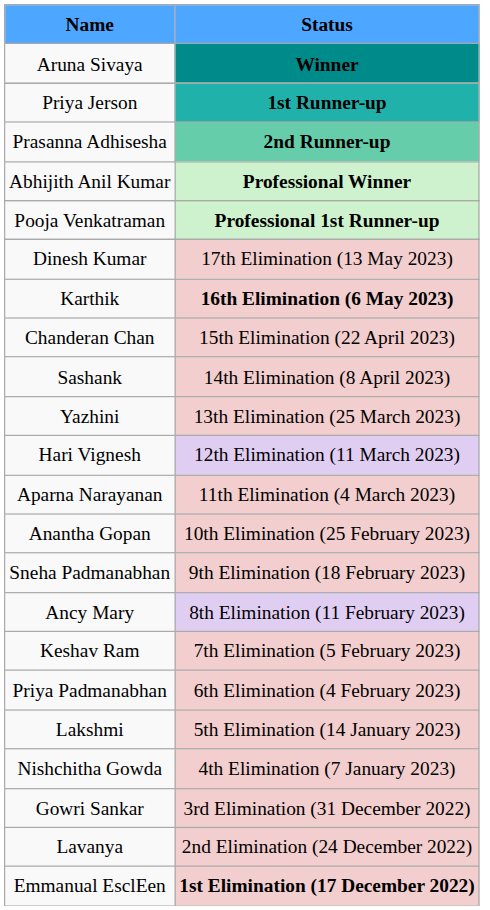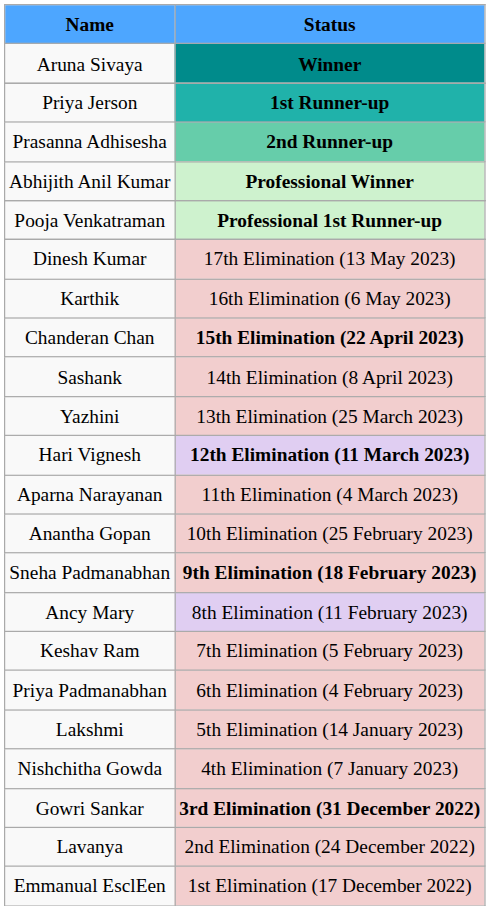(327, 298) bold -> (330, 298) normal
(327, 338) normal -> (330, 338) bold
(327, 455) normal -> (330, 455) bold
(327, 573) normal -> (330, 573) bold
(327, 808) normal -> (330, 808) bold
(327, 886) bold -> (330, 886) normal
